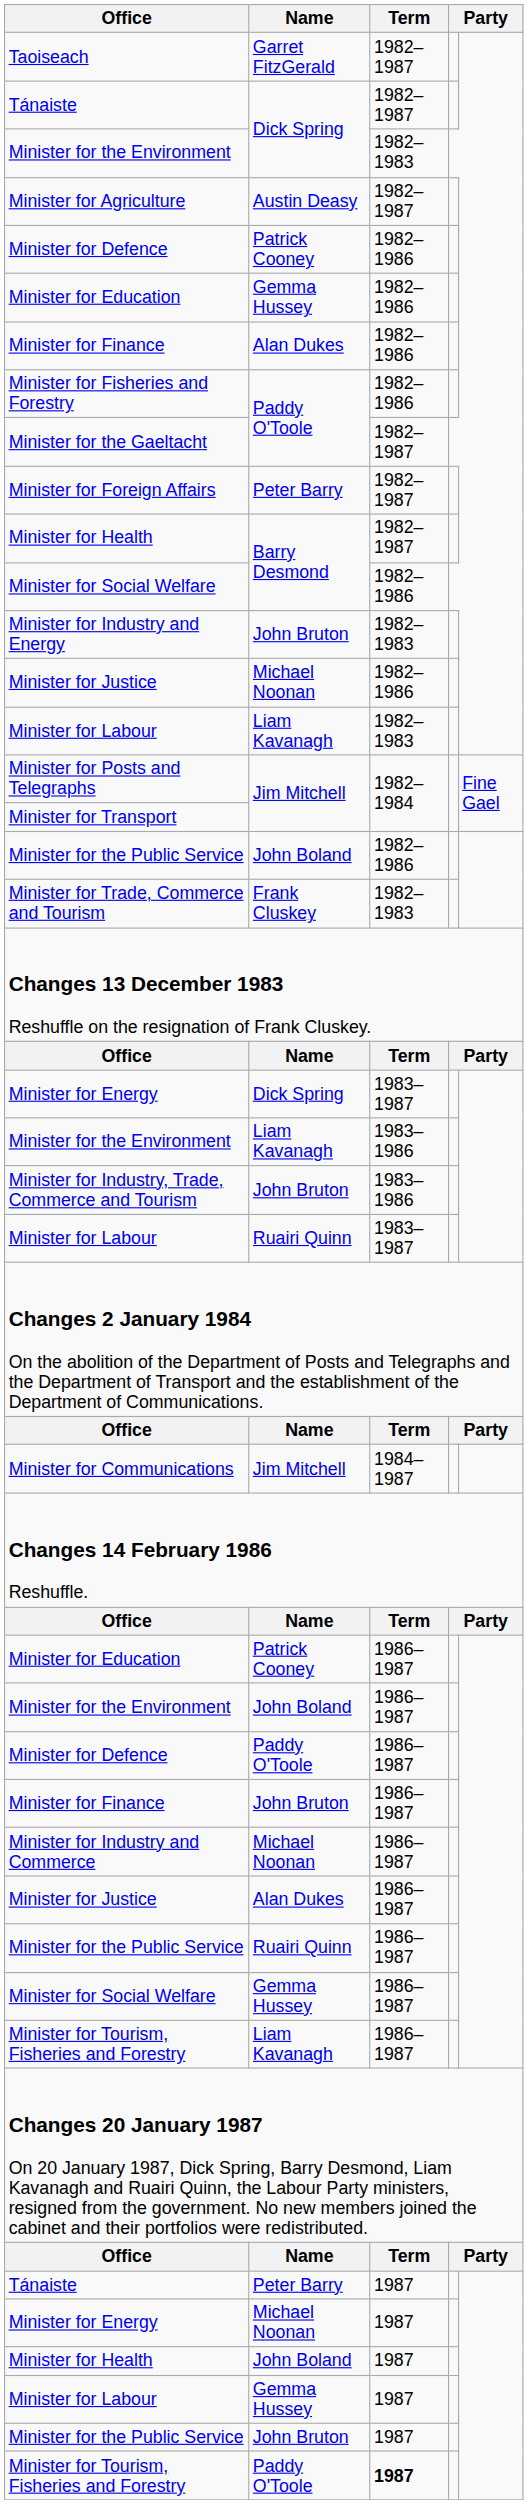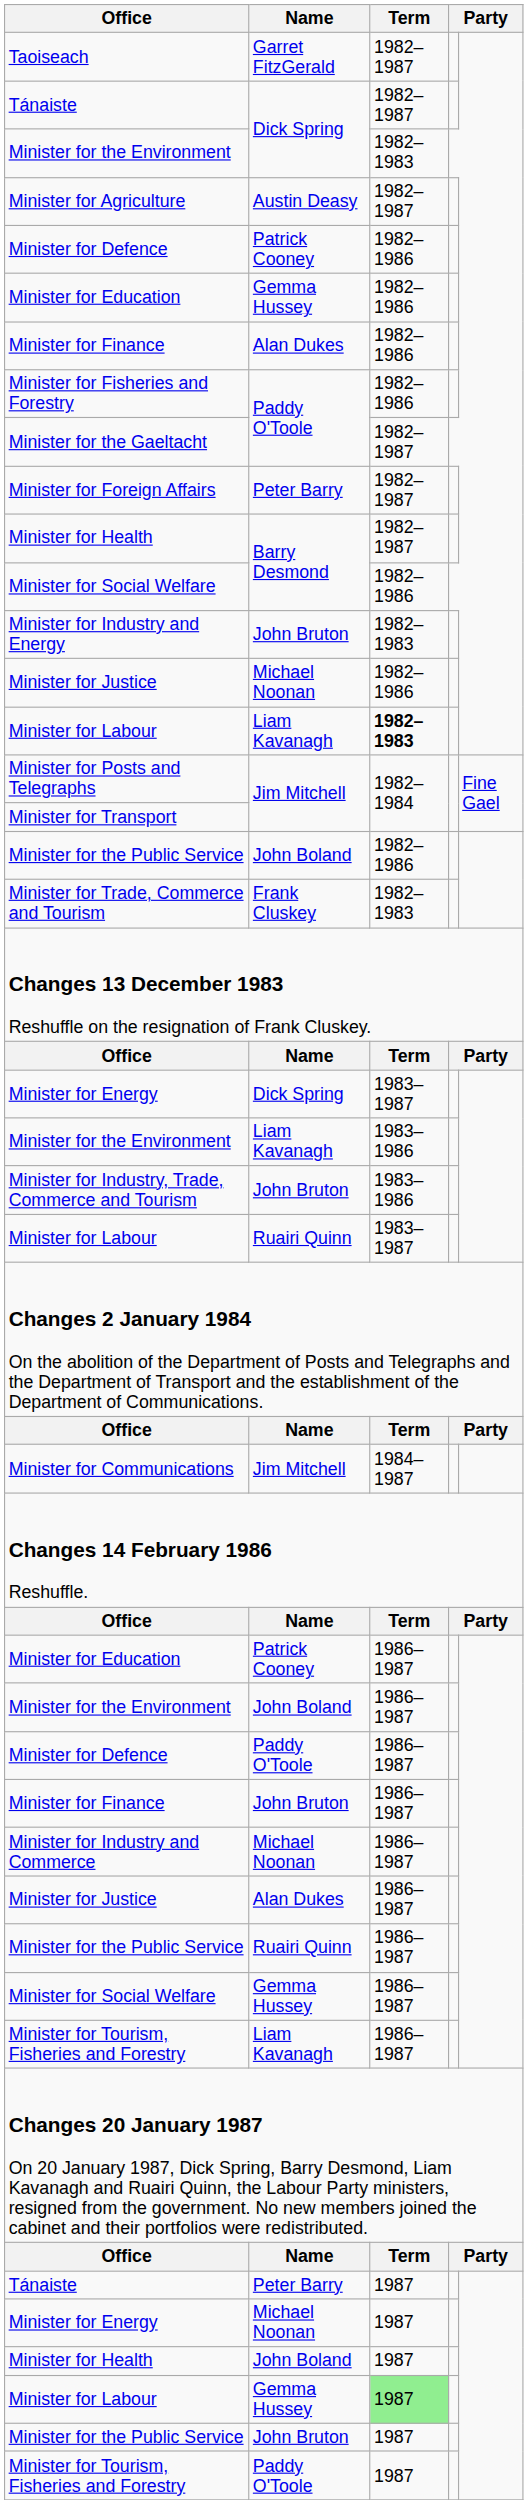(399, 730) normal -> (399, 730) bold
(394, 2399) no background -> (394, 2399) lightgreen background
(394, 2475) bold -> (394, 2475) normal
